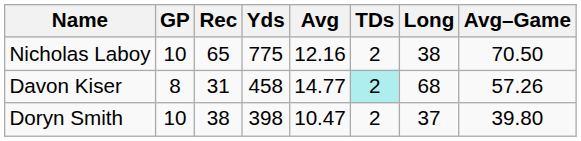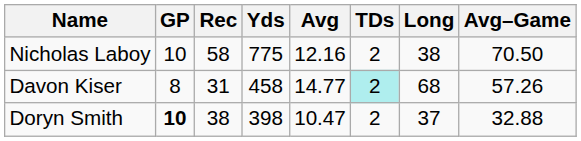(218, 53) 65 -> (218, 53) 58
(175, 119) normal -> (175, 119) bold
(517, 119) 39.80 -> (517, 119) 32.88
